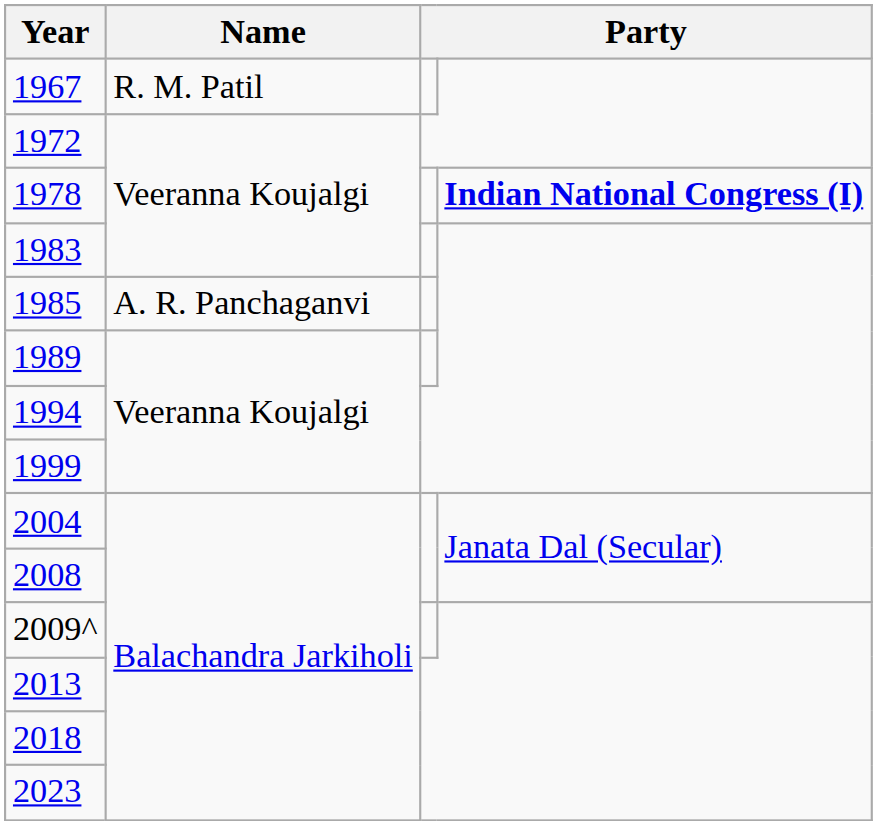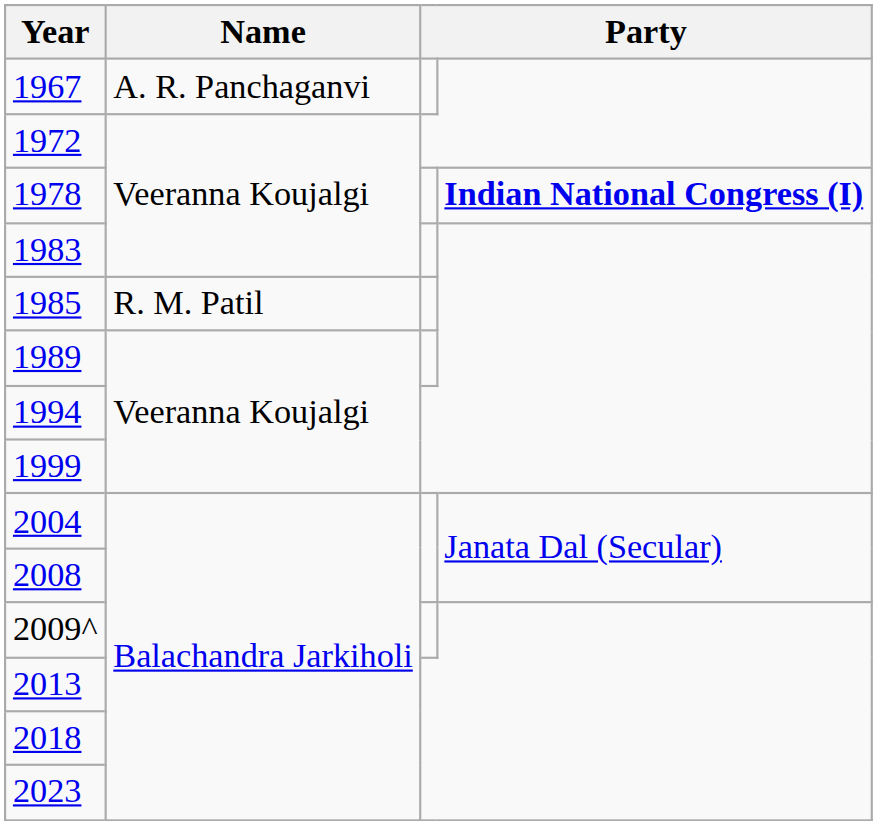(188, 85) R. M. Patil -> (242, 85) A. R. Panchaganvi
(242, 303) A. R. Panchaganvi -> (188, 303) R. M. Patil
